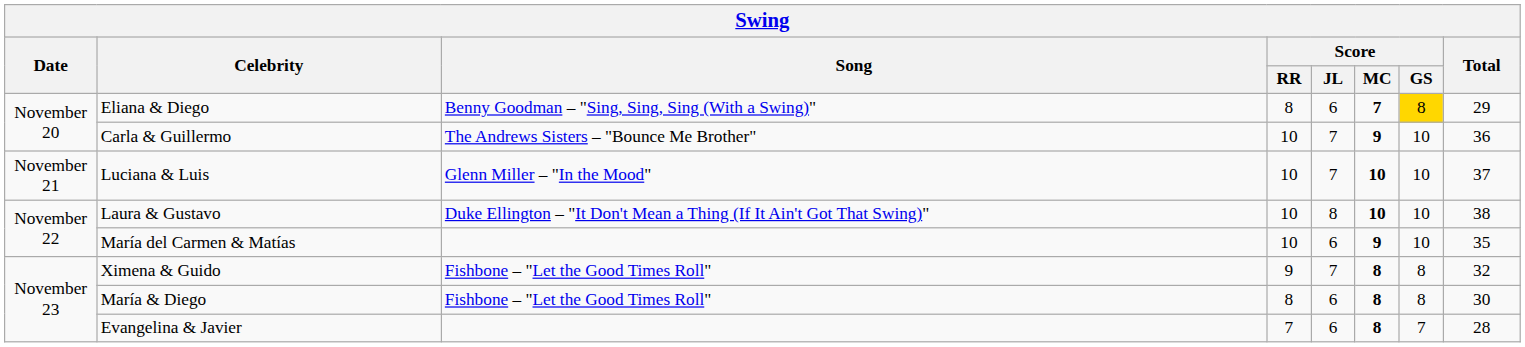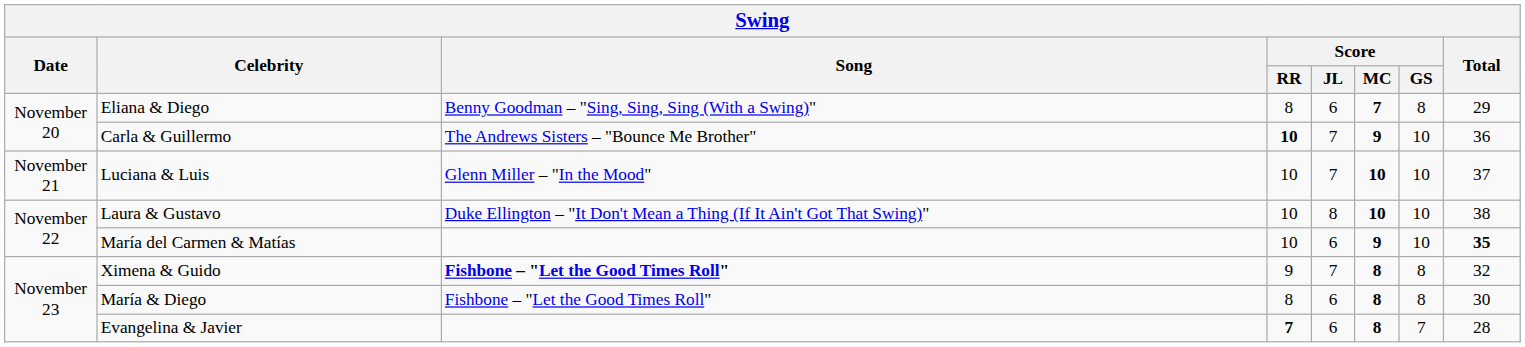(1421, 108) gold background -> (1421, 108) no background
(1289, 136) normal -> (1289, 136) bold
(1482, 242) normal -> (1482, 242) bold
(578, 271) normal -> (587, 271) bold
(1289, 328) normal -> (1289, 328) bold
